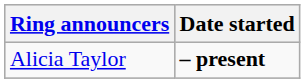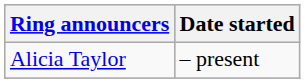(222, 59) bold -> (219, 59) normal
